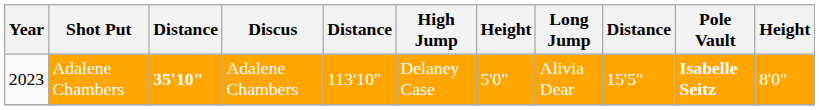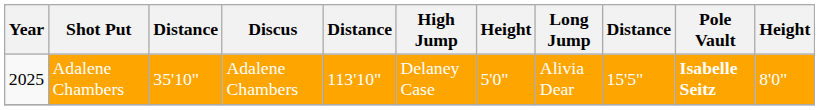(27, 79) 2023 -> (27, 79) 2025
(178, 79) bold -> (176, 79) normal
